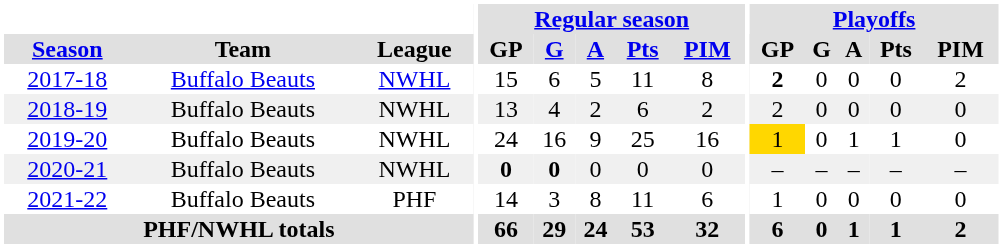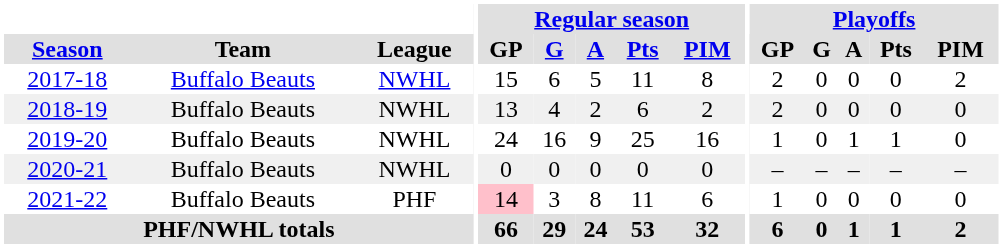(777, 78) bold -> (777, 78) normal
(777, 138) gold background -> (777, 138) no background
(506, 168) bold -> (506, 168) normal
(554, 168) bold -> (554, 168) normal
(506, 198) no background -> (506, 198) pink background
